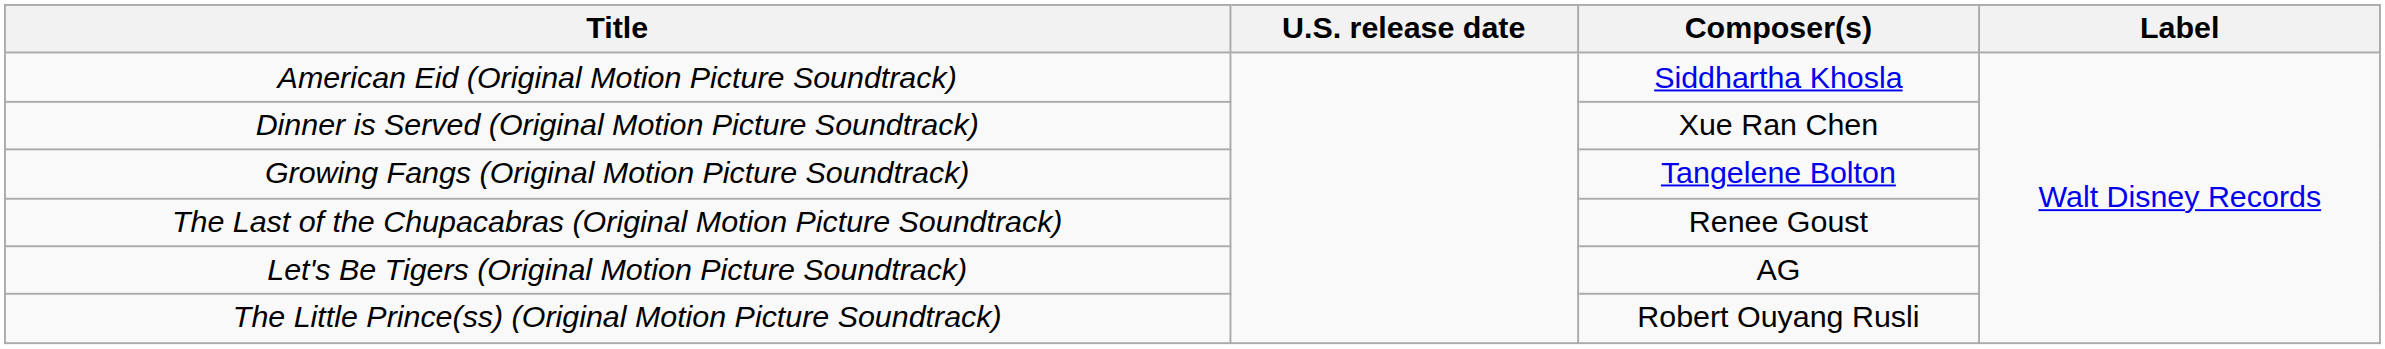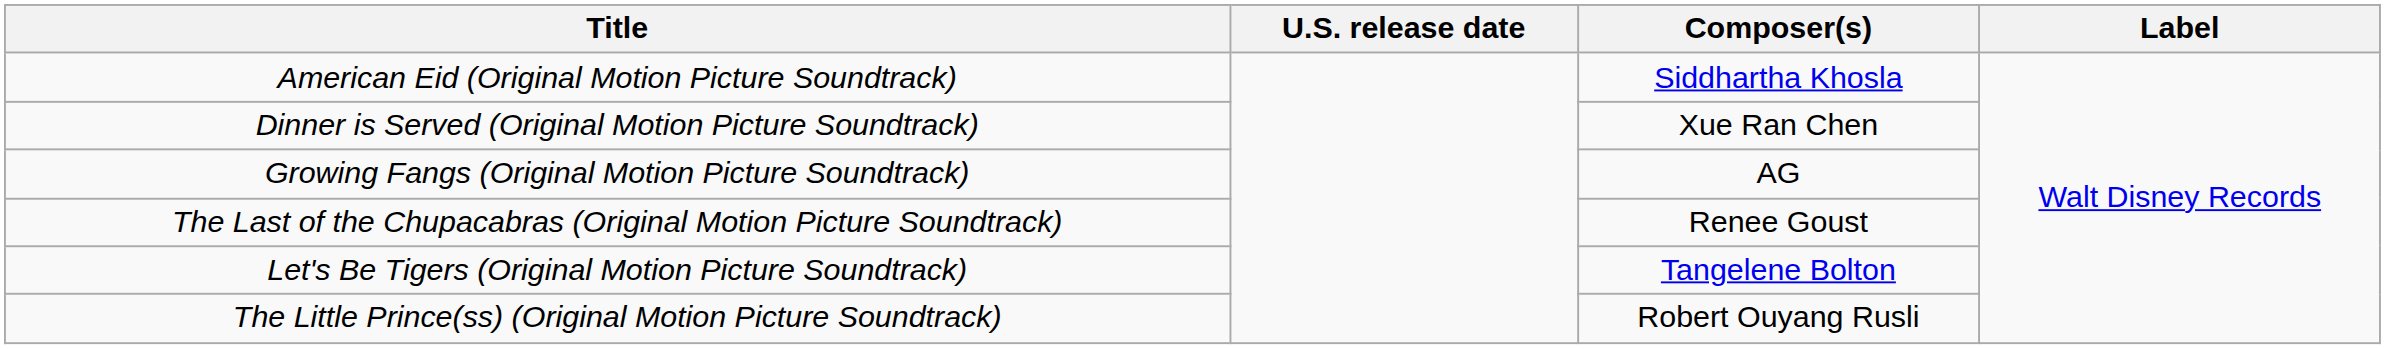(1778, 173) Tangelene Bolton -> (1778, 173) AG
(1778, 269) AG -> (1778, 269) Tangelene Bolton
